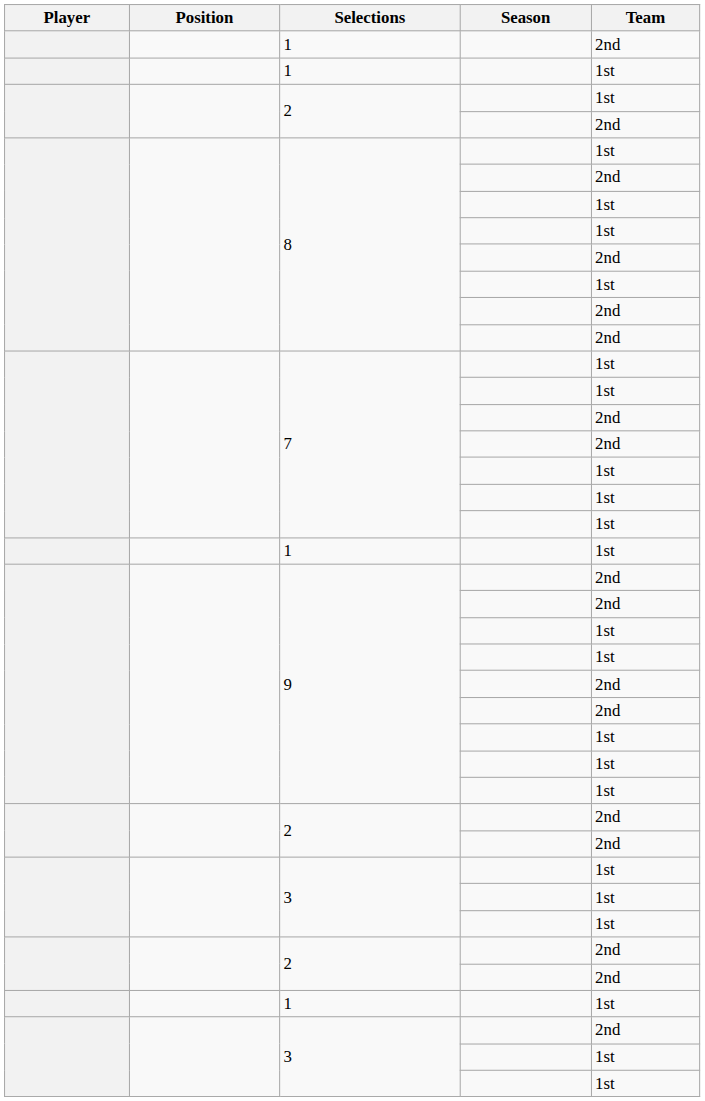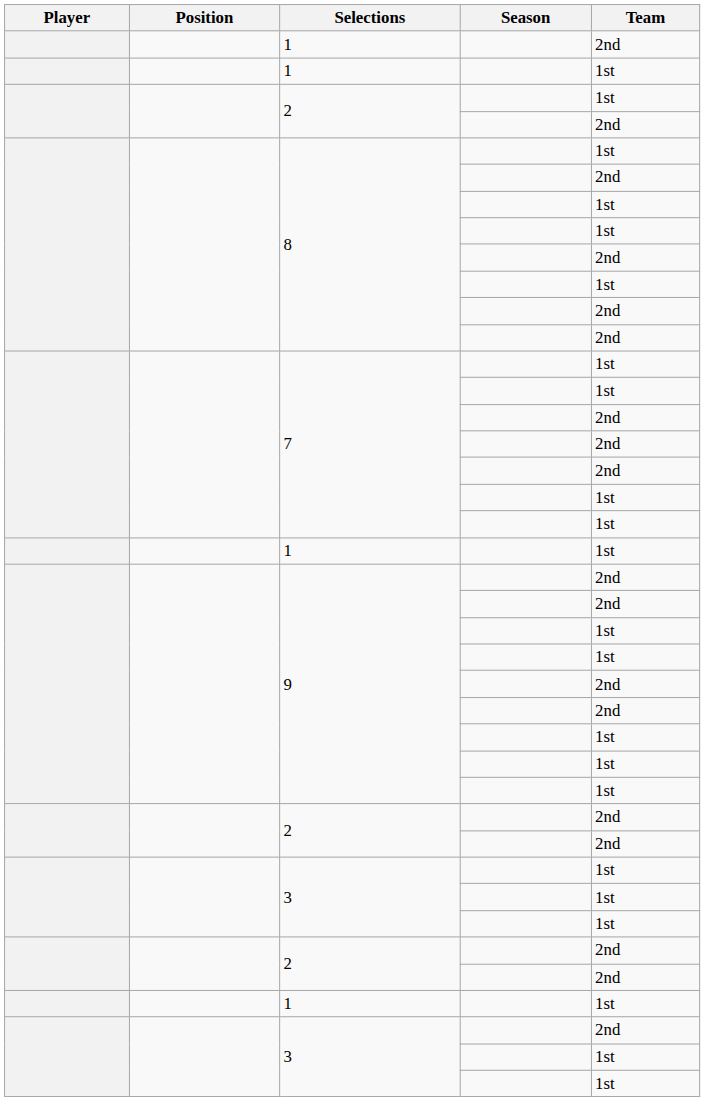(605, 470) 1st -> (608, 470) 2nd
